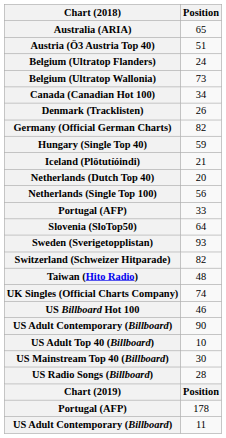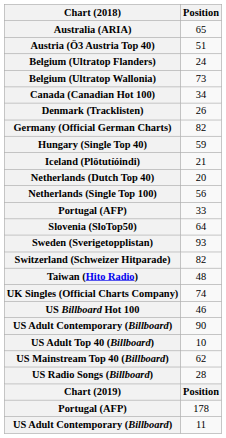(201, 359) 30 -> (201, 359) 62
